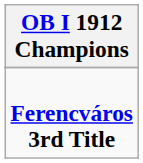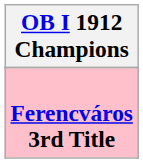(72, 125) no background -> (72, 125) pink background
